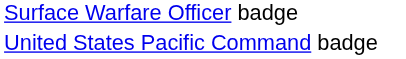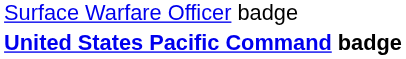(191, 43) normal -> (203, 43) bold
